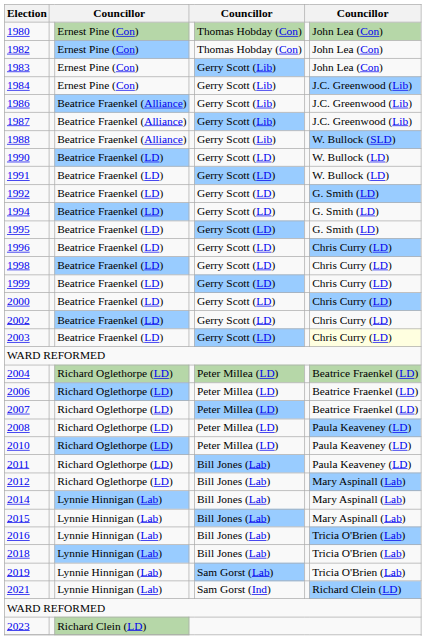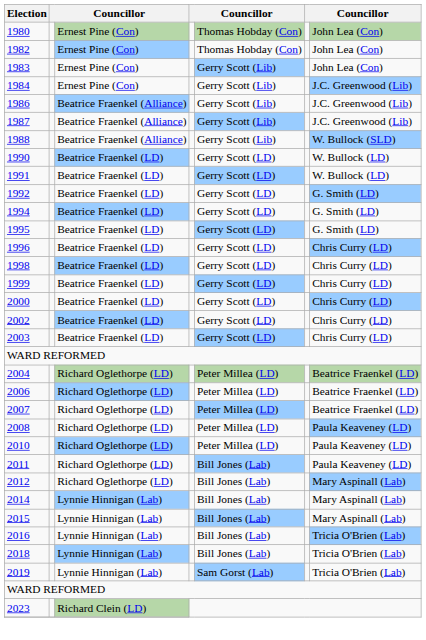(352, 337) lightyellow background -> (352, 337) no background
- row: (18, 590)
